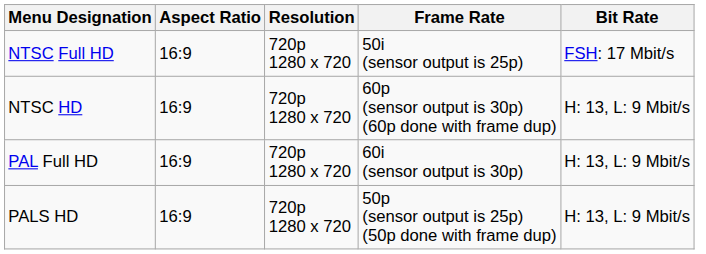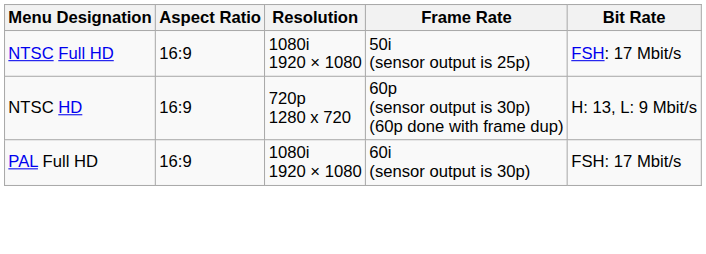(310, 53) 720p 1280 x 720 -> (315, 53) 1080i 1920 × 1080
(310, 162) 720p 1280 x 720 -> (315, 162) 1080i 1920 × 1080
(627, 162) H: 13, L: 9 Mbit/s -> (626, 162) FSH: 17 Mbit/s
- row: (43, 216)
